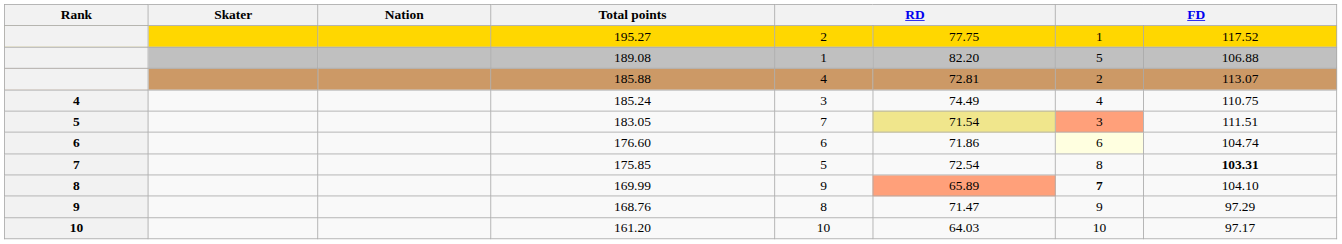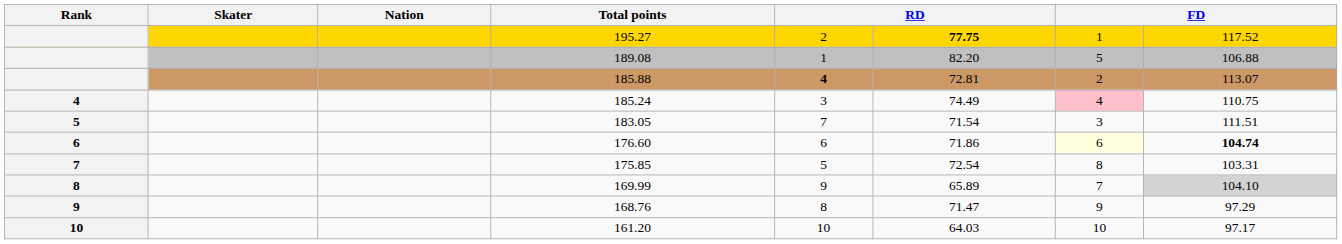(964, 36) normal -> (964, 36) bold
(824, 79) normal -> (824, 79) bold
(1099, 100) no background -> (1099, 100) pink background
(964, 121) khaki background -> (964, 121) no background
(1099, 121) lightsalmon background -> (1099, 121) no background
(1240, 143) normal -> (1240, 143) bold
(1240, 164) bold -> (1240, 164) normal
(964, 185) lightsalmon background -> (964, 185) no background
(1099, 185) bold -> (1099, 185) normal
(1240, 185) no background -> (1240, 185) lightgrey background
